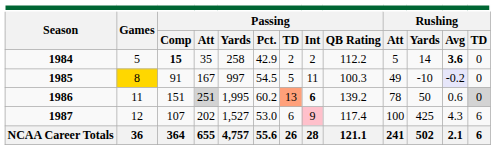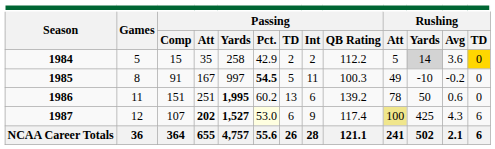(176, 59) bold -> (176, 59) normal
(425, 59) no background -> (425, 59) lightgrey background
(455, 59) bold -> (455, 59) normal
(479, 59) no background -> (479, 59) gold background
(137, 78) gold background -> (137, 78) no background
(267, 78) normal -> (267, 78) bold
(455, 78) lavender background -> (455, 78) no background
(206, 97) lightgrey background -> (206, 97) no background
(236, 97) normal -> (236, 97) bold
(291, 97) lightsalmon background -> (291, 97) no background
(312, 97) bold -> (312, 97) normal
(479, 97) lightgrey background -> (479, 97) no background
(206, 116) normal -> (206, 116) bold
(236, 116) normal -> (236, 116) bold
(267, 116) no background -> (267, 116) lightyellow background
(312, 116) pink background -> (312, 116) no background
(395, 116) no background -> (395, 116) khaki background
